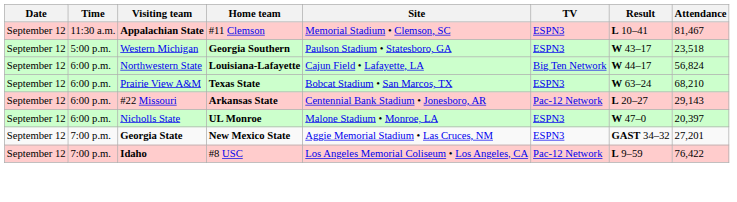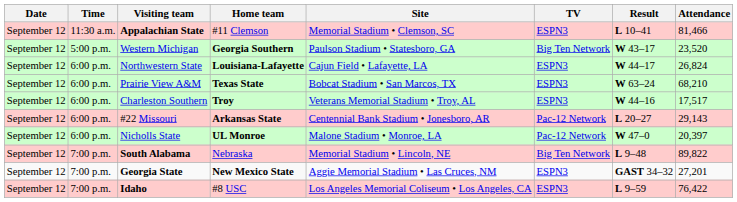(689, 31) 81,467 -> (693, 31) 81,466
(549, 48) ESPN3 -> (573, 48) Big Ten Network
(689, 48) 23,518 -> (693, 48) 23,520
(570, 66) Big Ten Network -> (552, 66) ESPN3
(689, 66) 56,824 -> (693, 66) 26,824
+ row: (164, 101)
(549, 118) ESPN3 -> (571, 136) Pac-12 Network
+ row: (155, 153)
(568, 153) Pac-12 Network -> (552, 188) ESPN3
